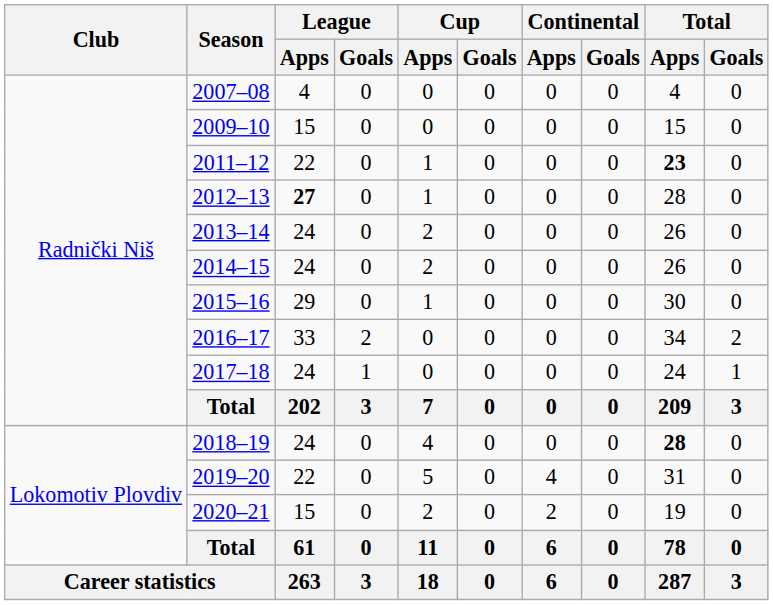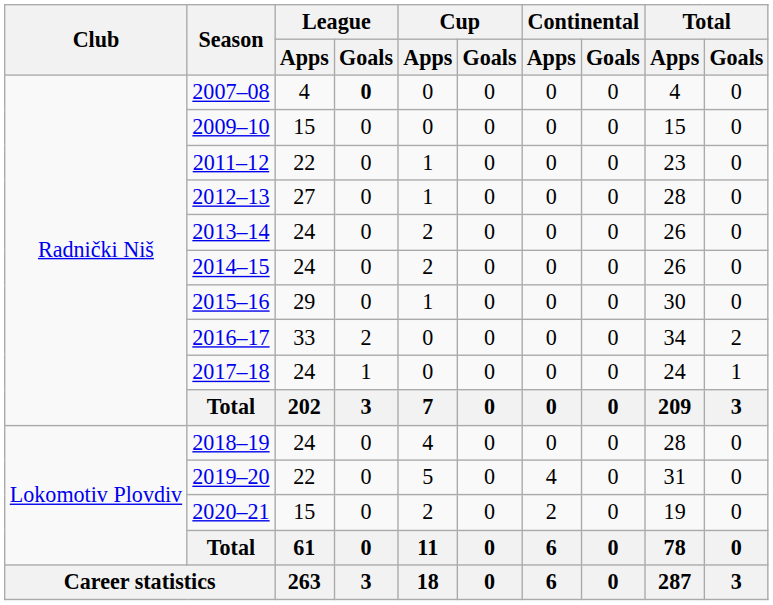(366, 92) normal -> (366, 92) bold
(675, 162) bold -> (675, 162) normal
(304, 197) bold -> (304, 197) normal
(675, 442) bold -> (675, 442) normal
